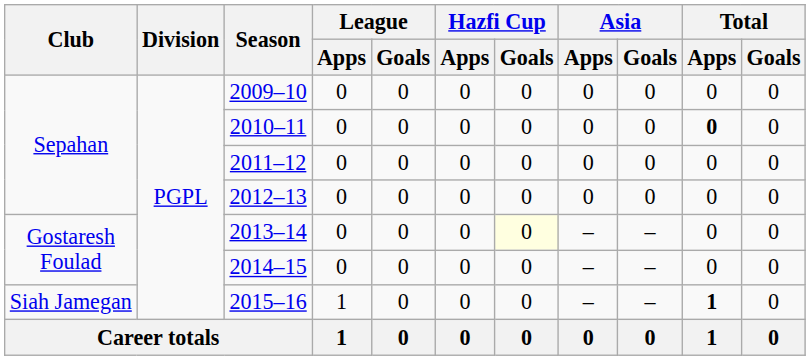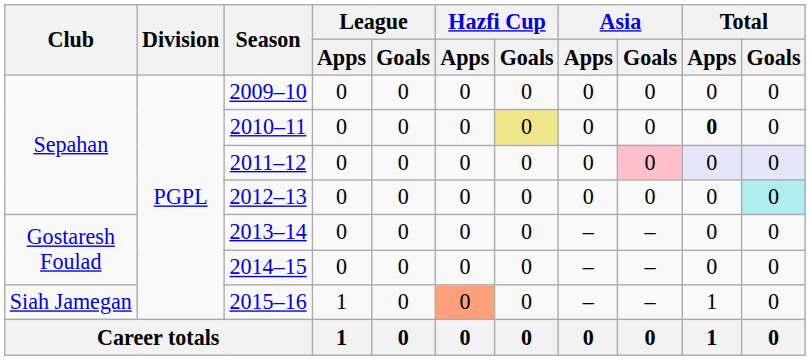(527, 127) no background -> (527, 127) khaki background
(650, 162) no background -> (650, 162) pink background
(712, 162) no background -> (712, 162) lavender background
(774, 162) no background -> (774, 162) lavender background
(774, 197) no background -> (774, 197) paleturquoise background
(527, 232) lightyellow background -> (527, 232) no background
(465, 302) no background -> (465, 302) lightsalmon background
(712, 302) bold -> (712, 302) normal
